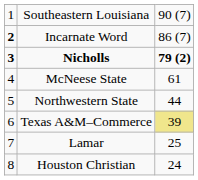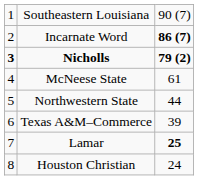(11, 36) bold -> (11, 36) normal
(174, 36) normal -> (174, 36) bold
(174, 121) khaki background -> (174, 121) no background
(174, 143) normal -> (174, 143) bold
